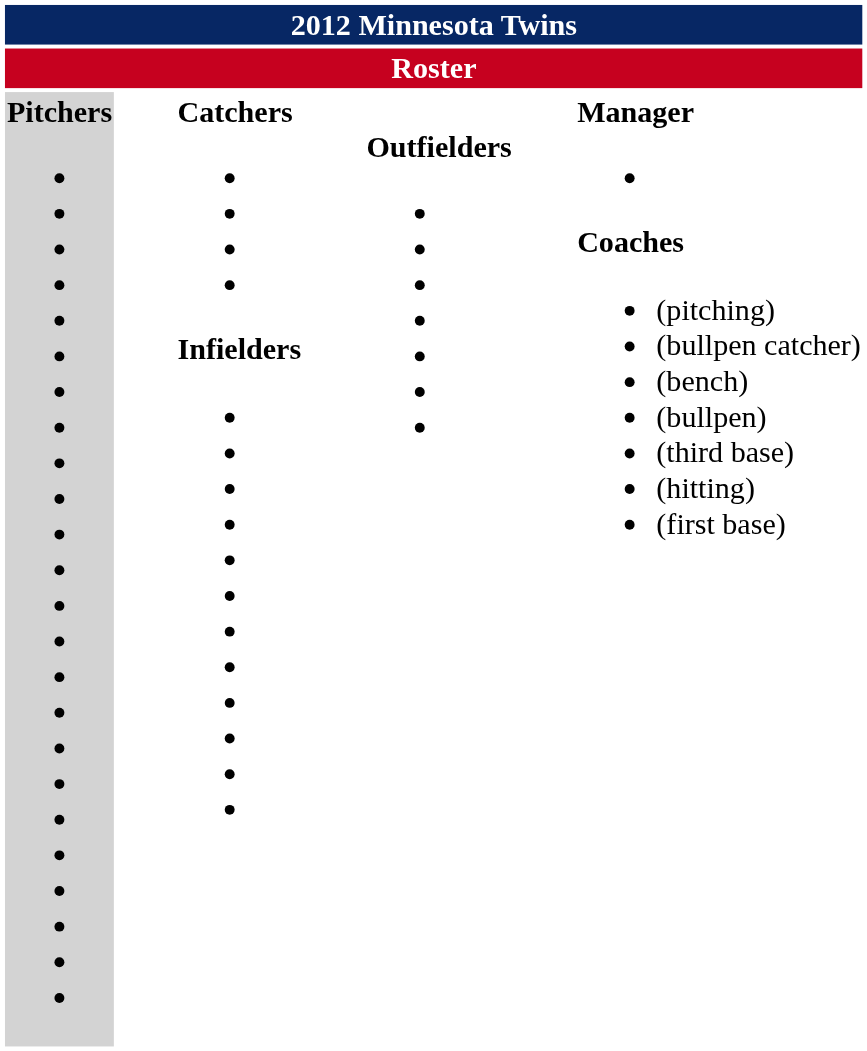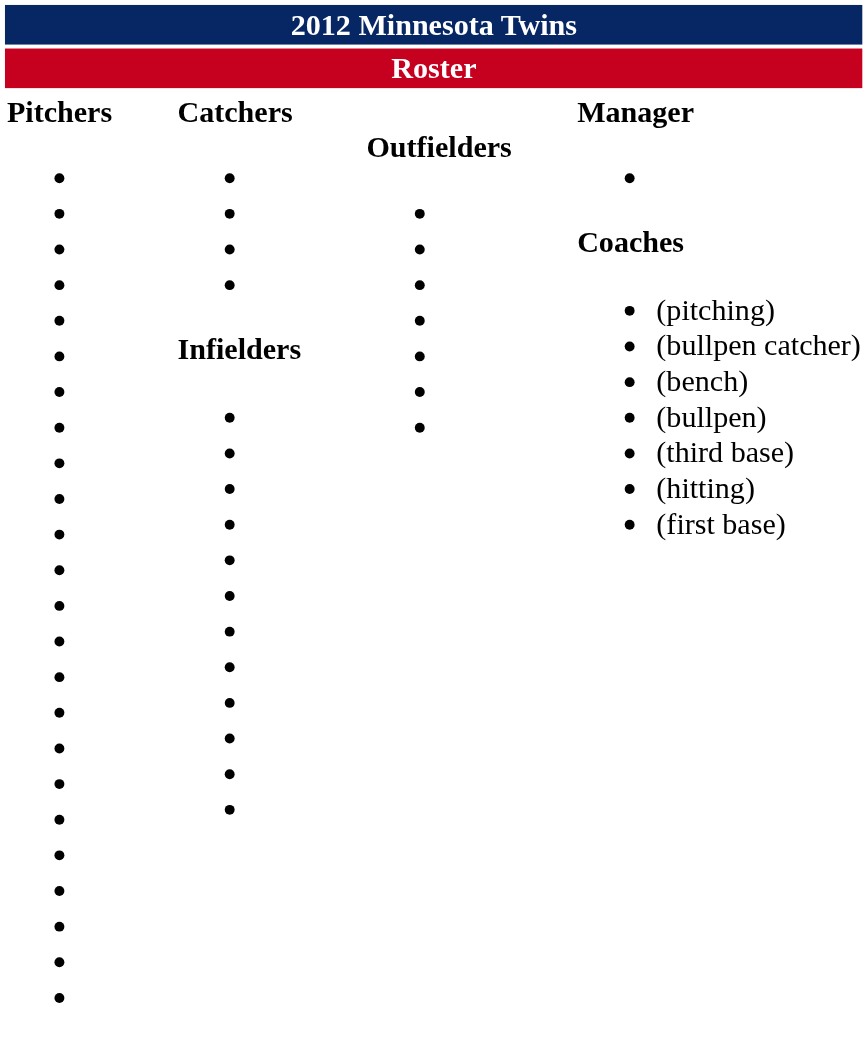(60, 555) lightgrey background -> (60, 555) no background
